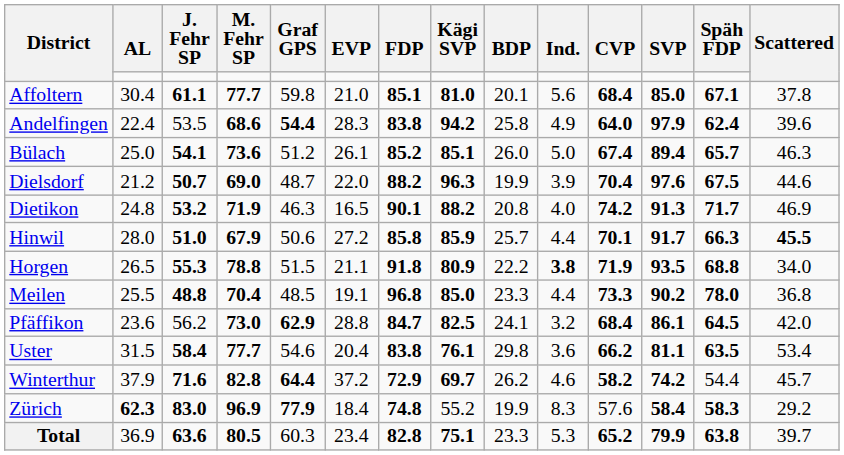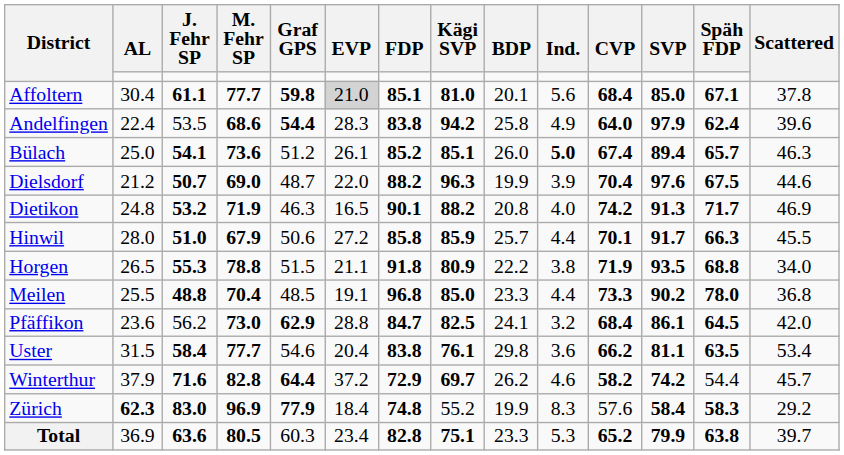(298, 95) normal -> (298, 95) bold
(351, 95) no background -> (351, 95) lightgrey background
(563, 152) normal -> (563, 152) bold
(794, 237) bold -> (794, 237) normal
(563, 266) bold -> (563, 266) normal
